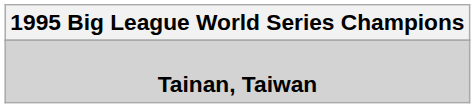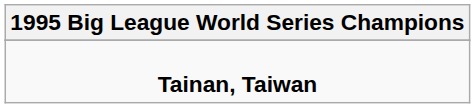(237, 84) lightgrey background -> (237, 84) no background
